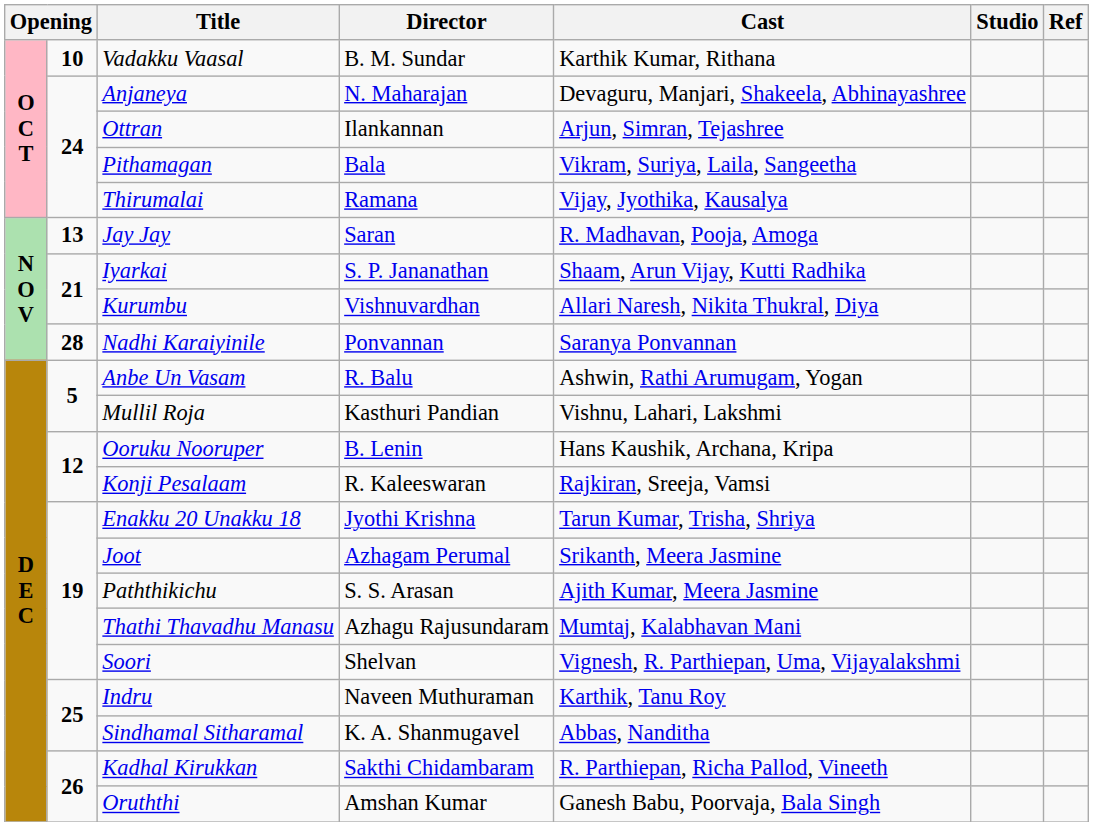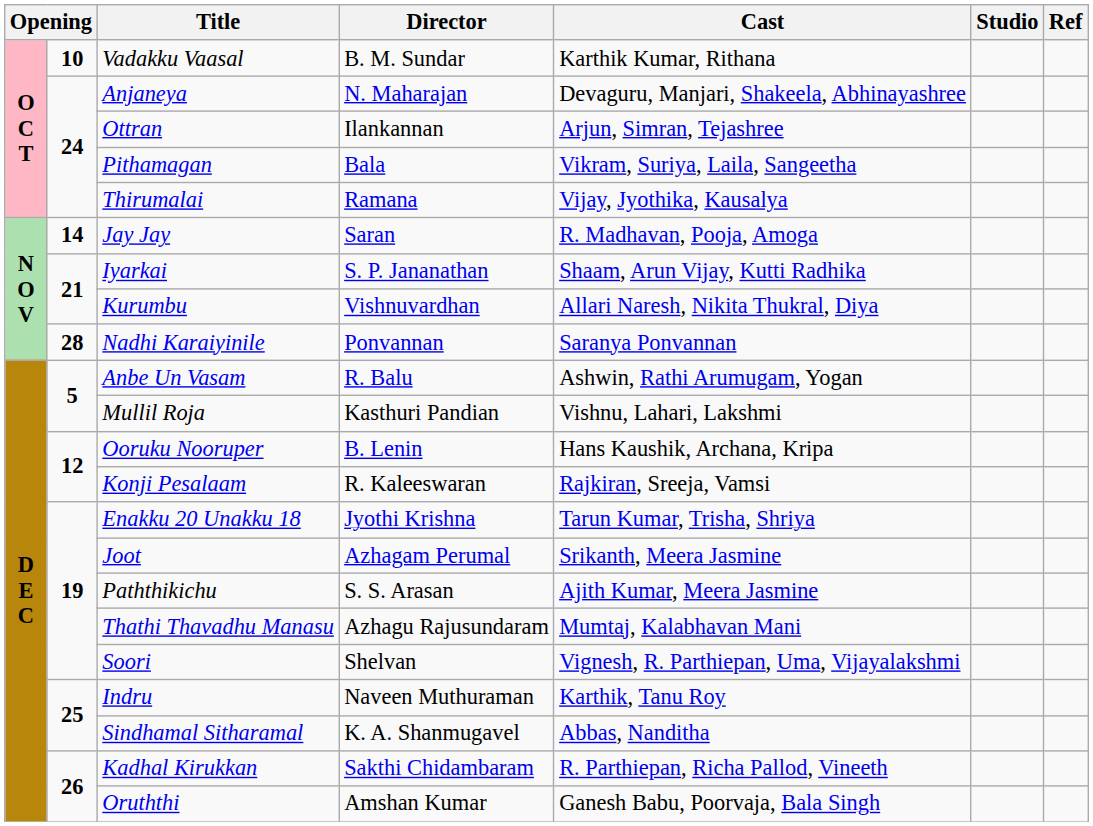(72, 235) 13 -> (72, 235) 14
